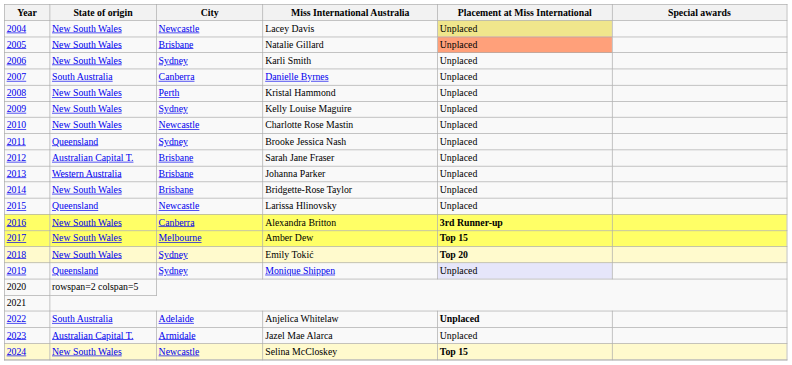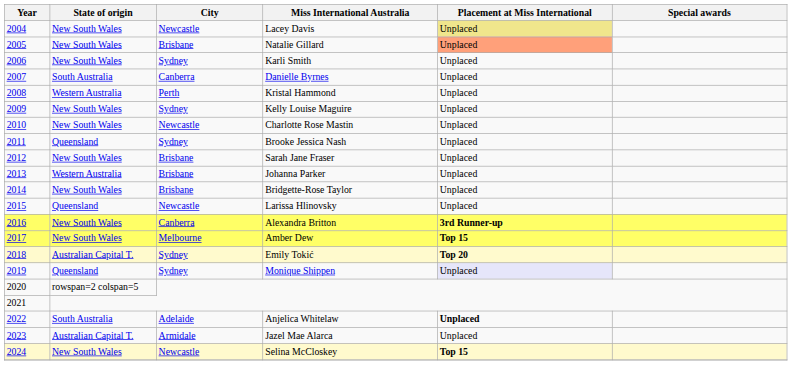(87, 93) New South Wales -> (87, 93) Western Australia
(93, 158) Australian Capital T. -> (87, 158) New South Wales
(87, 255) New South Wales -> (93, 255) Australian Capital T.
